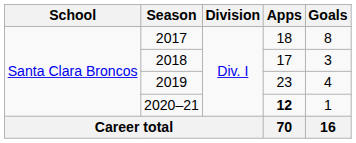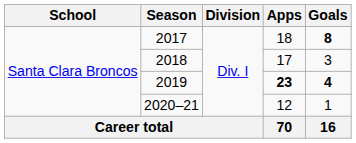(328, 37) normal -> (328, 37) bold
(284, 82) normal -> (284, 82) bold
(328, 82) normal -> (328, 82) bold
(284, 104) bold -> (284, 104) normal
